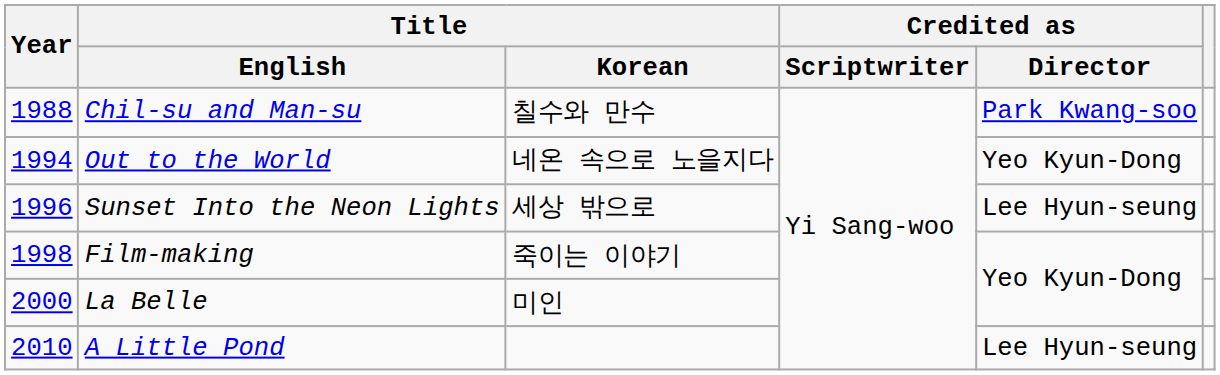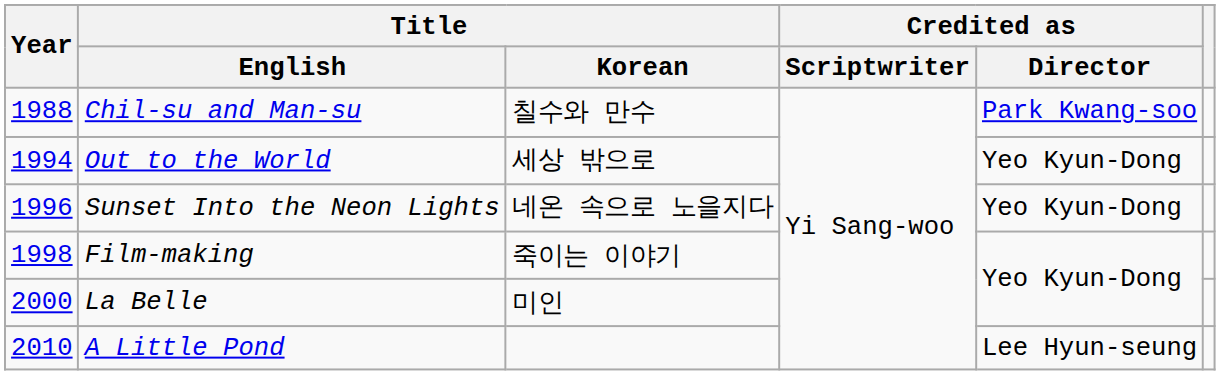(643, 161) 네온 속으로 노을지다 -> (584, 161) 세상 밖으로
(584, 209) 세상 밖으로 -> (643, 209) 네온 속으로 노을지다
(1090, 208) Lee Hyun-seung -> (1082, 208) Yeo Kyun-Dong
